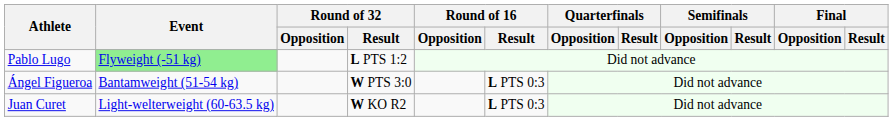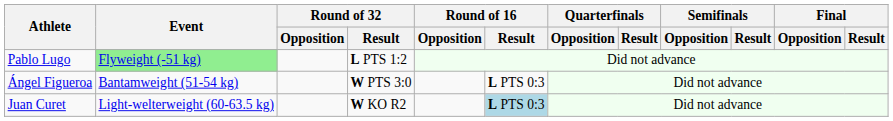(516, 105) no background -> (516, 105) lightblue background
